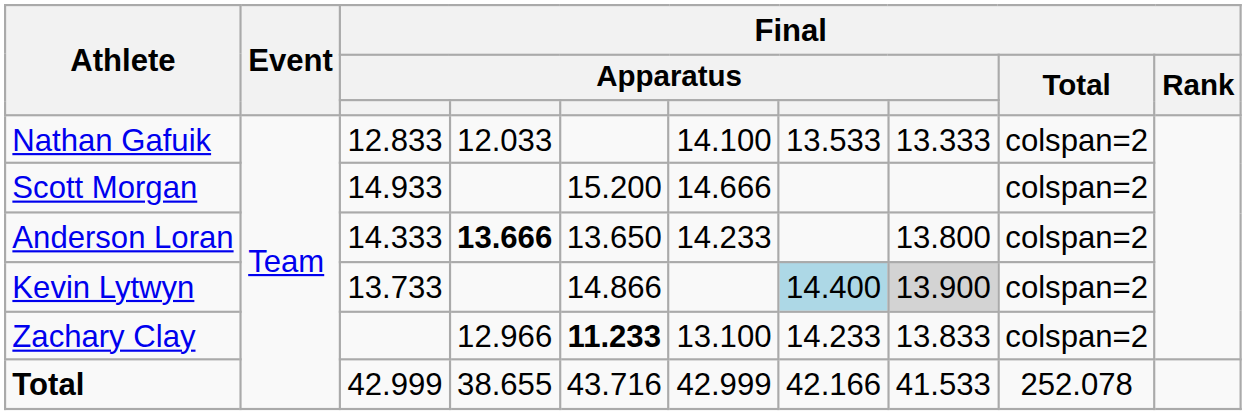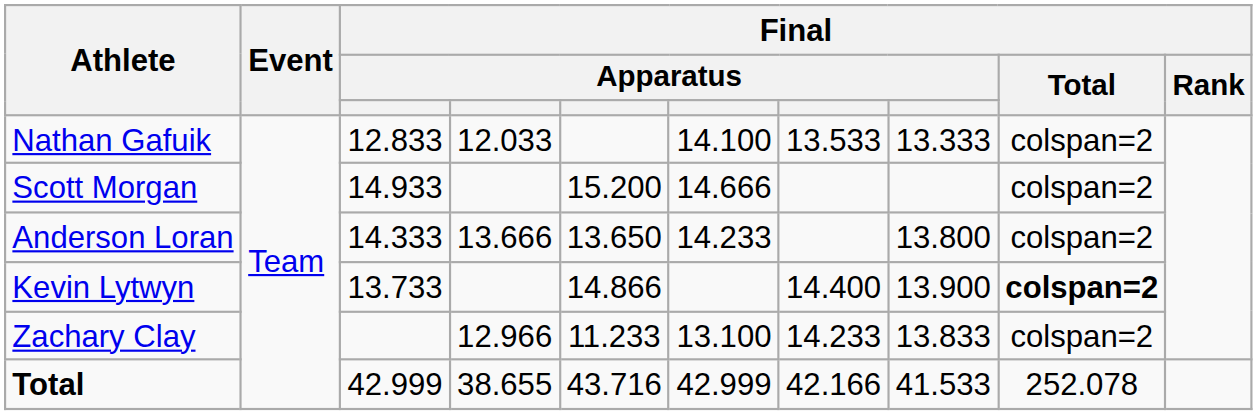(505, 238) bold -> (505, 238) normal
(834, 287) lightblue background -> (834, 287) no background
(943, 287) lightgrey background -> (943, 287) no background
(1077, 287) normal -> (1082, 287) bold
(614, 336) bold -> (614, 336) normal
